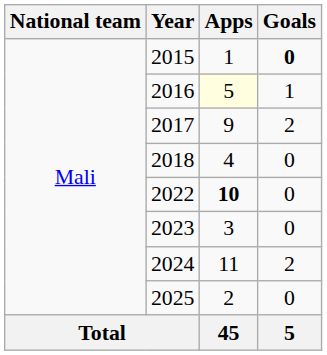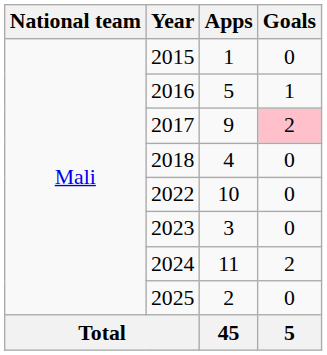(289, 56) bold -> (289, 56) normal
(229, 90) lightyellow background -> (229, 90) no background
(289, 125) no background -> (289, 125) pink background
(229, 194) bold -> (229, 194) normal
